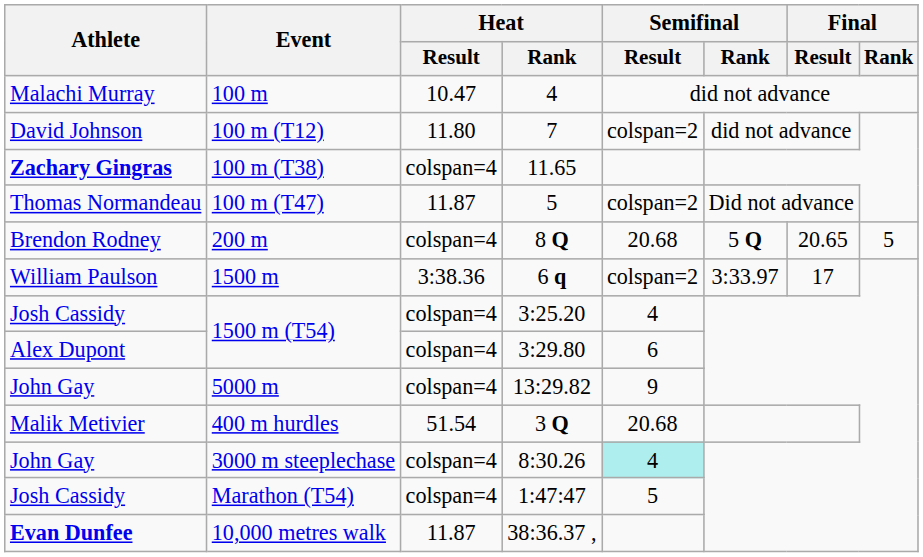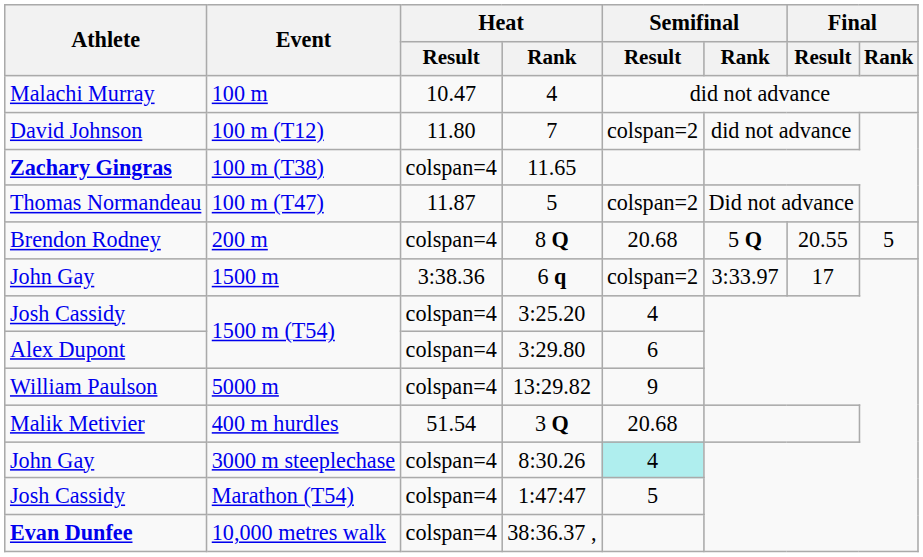(823, 240) 20.65 -> (823, 240) 20.55
(84, 277) William Paulson -> (52, 277) John Gay
(52, 386) John Gay -> (84, 386) William Paulson
(451, 533) 11.87 -> (451, 533) colspan=4
